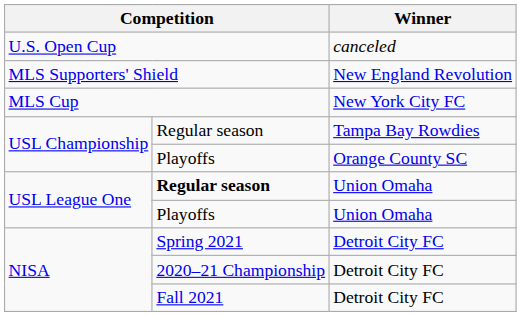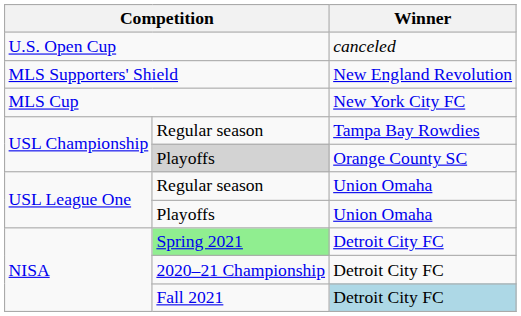(186, 158) no background -> (186, 158) lightgrey background
(213, 185) bold -> (210, 185) normal
(200, 241) no background -> (200, 241) lightgreen background
(388, 297) no background -> (388, 297) lightblue background
